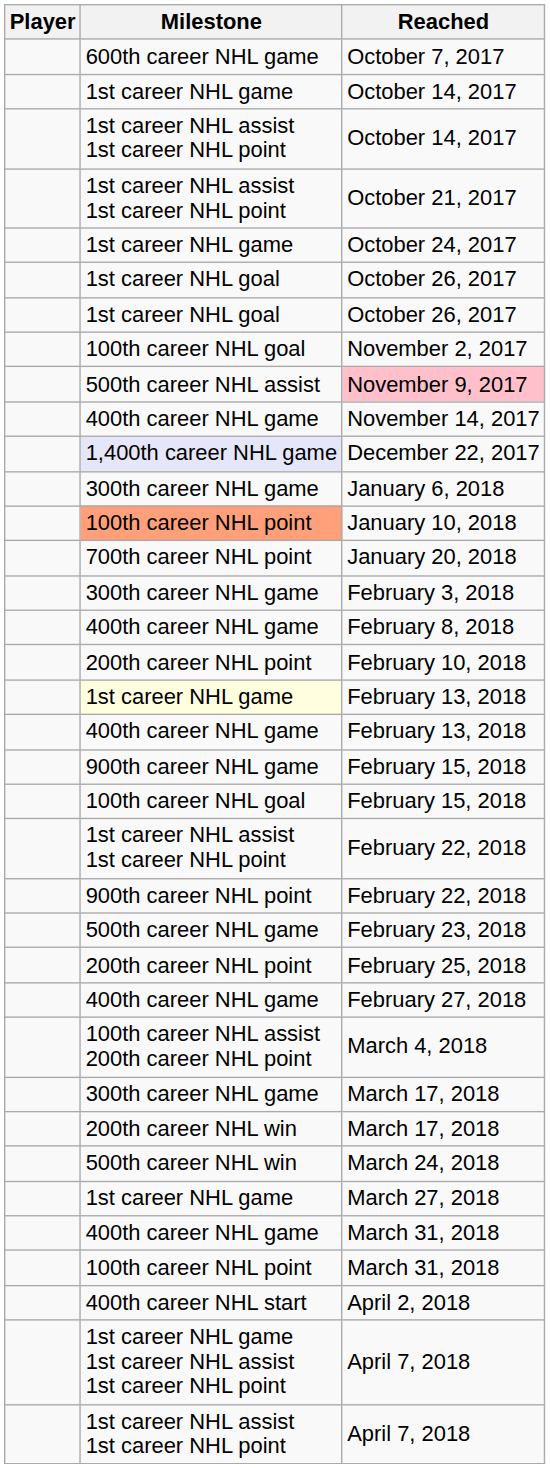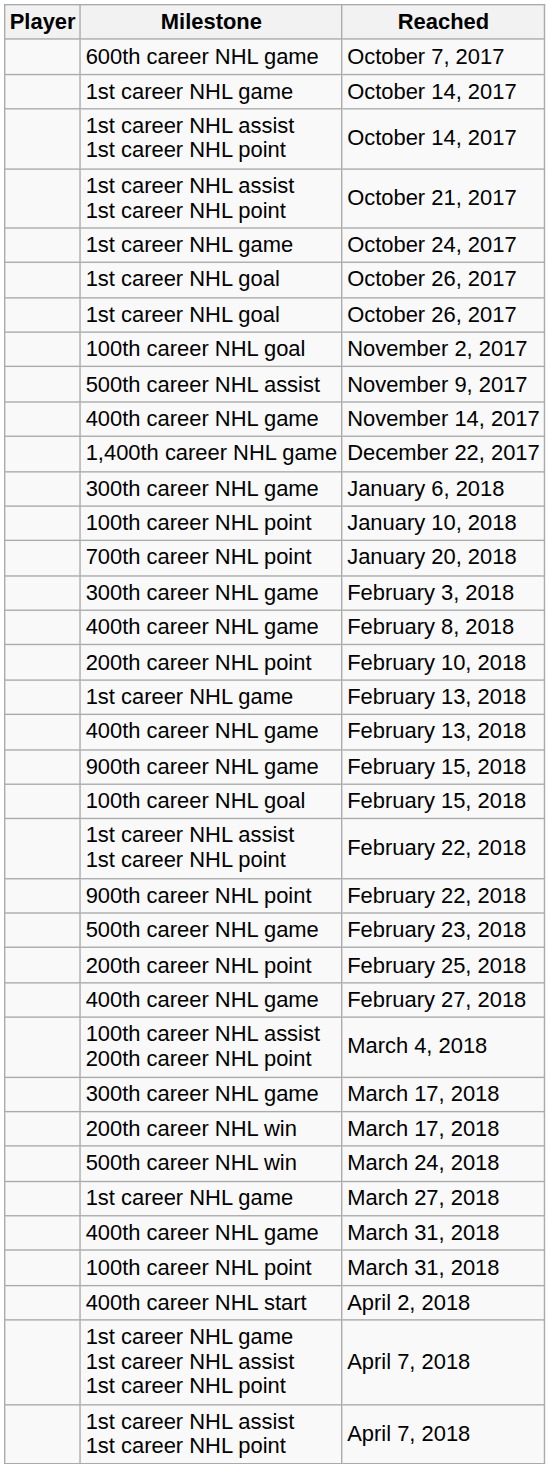(437, 384) pink background -> (437, 384) no background
(211, 453) lavender background -> (211, 453) no background
(199, 523) lightsalmon background -> (199, 523) no background
(189, 696) lightyellow background -> (189, 696) no background
